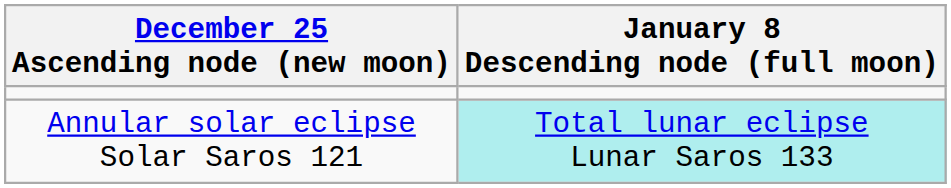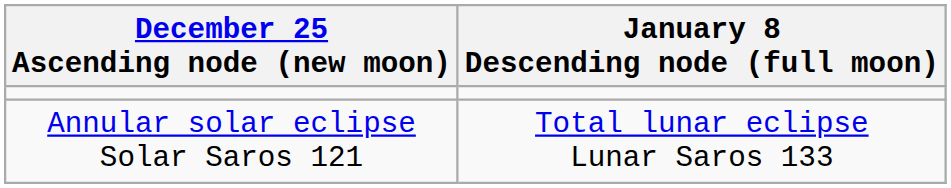(702, 141) paleturquoise background -> (702, 141) no background
